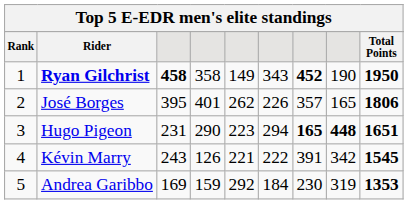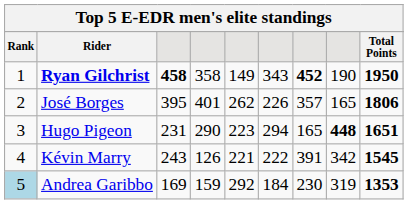(309, 129) bold -> (309, 129) normal
(21, 184) no background -> (21, 184) lightblue background
